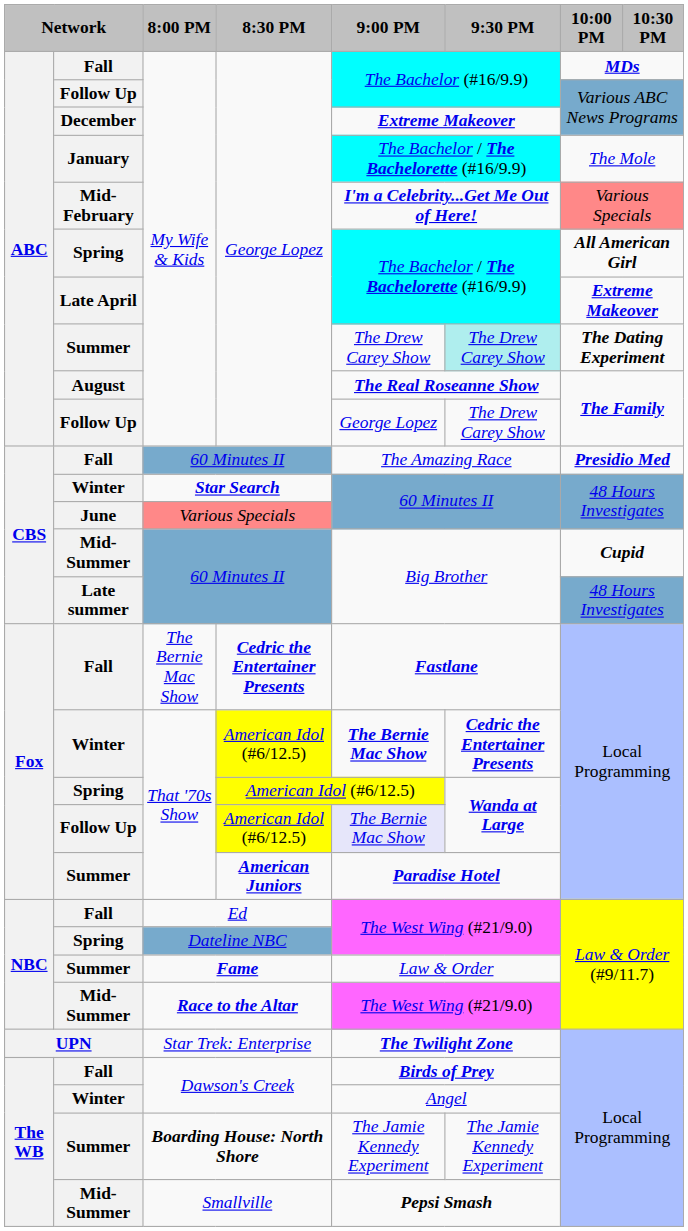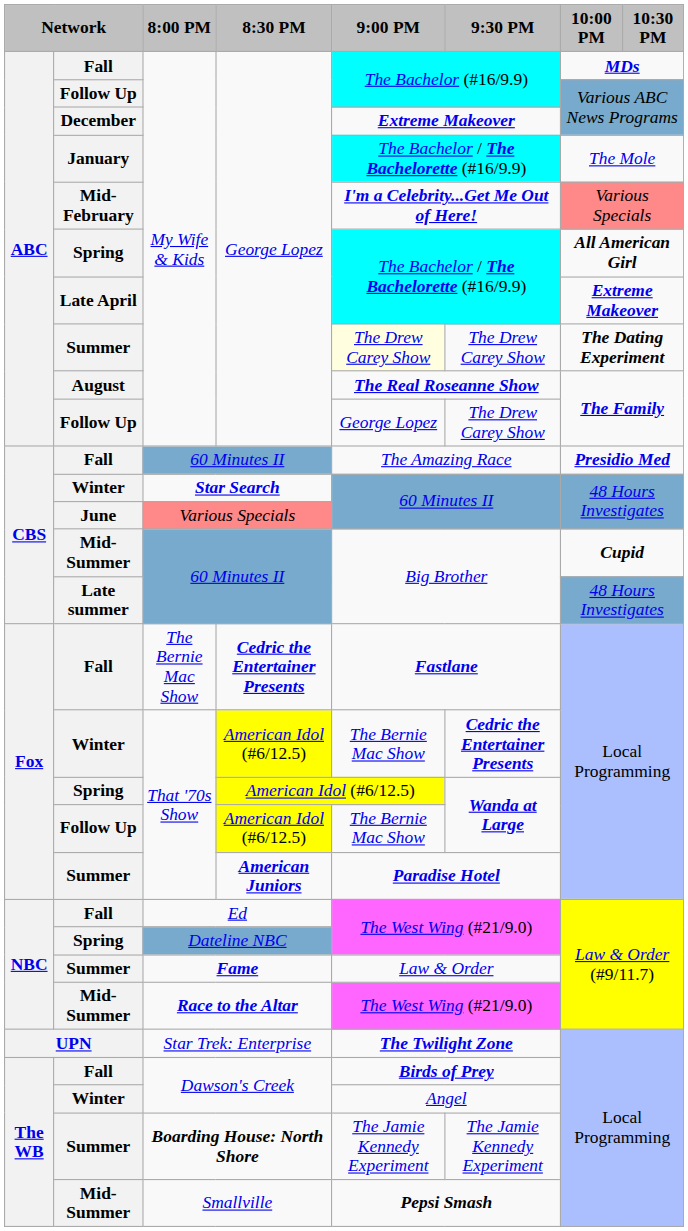(388, 347) no background -> (388, 347) lightyellow background
(503, 347) paleturquoise background -> (503, 347) no background
(388, 743) bold -> (388, 743) normal
(388, 828) lavender background -> (388, 828) no background
